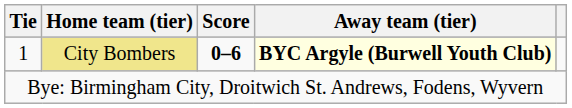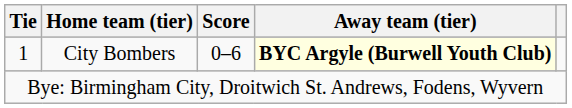(120, 53) khaki background -> (120, 53) no background
(226, 53) bold -> (226, 53) normal
